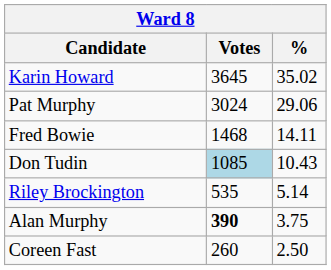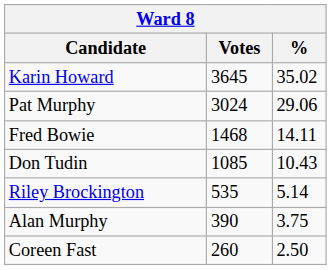(229, 163) lightblue background -> (229, 163) no background
(225, 221) bold -> (225, 221) normal
